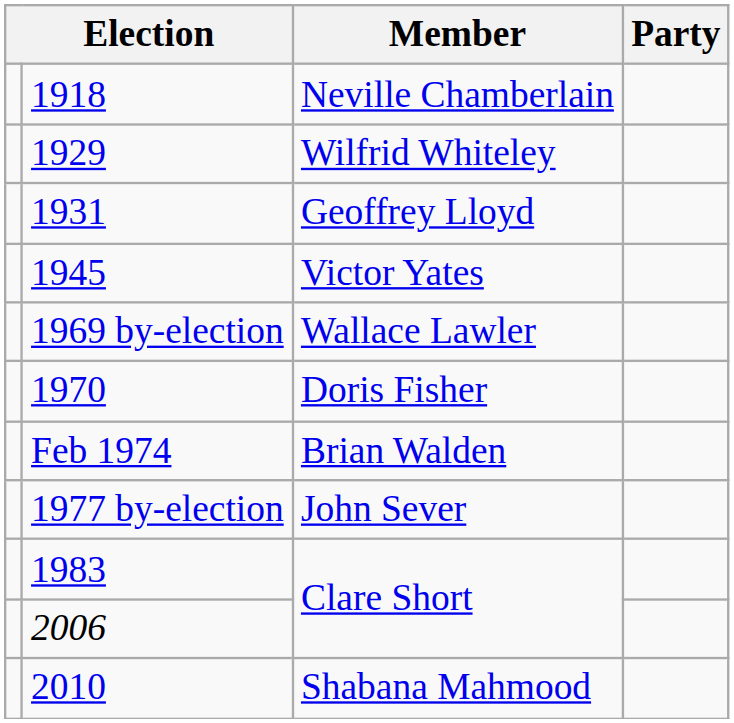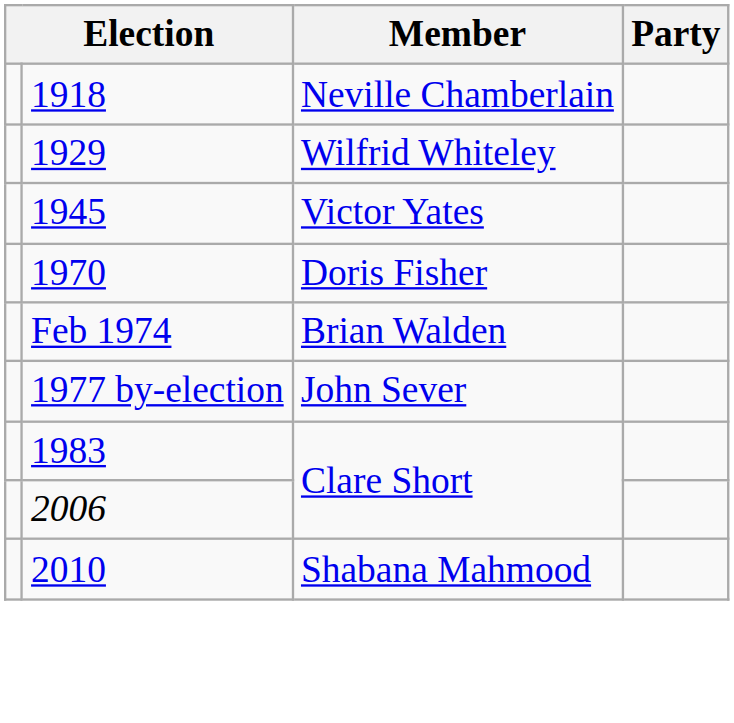- row: (68, 212)
- row: (157, 331)
